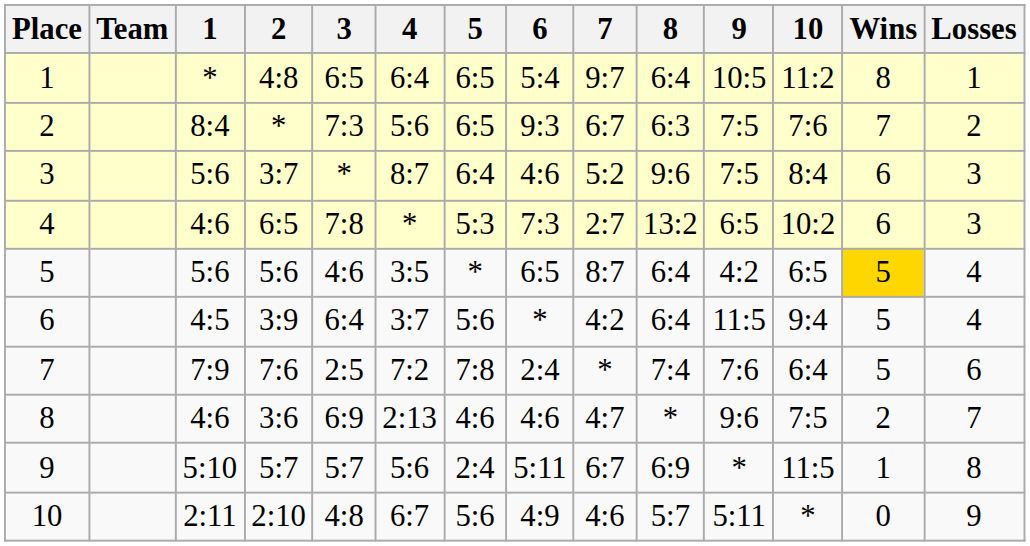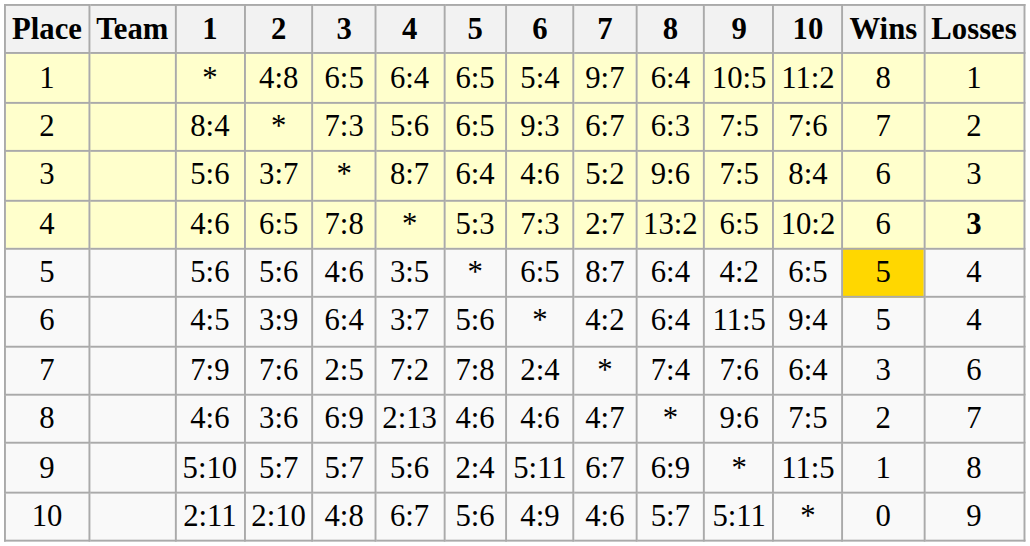(974, 223) normal -> (974, 223) bold
(883, 369) 5 -> (883, 369) 3
